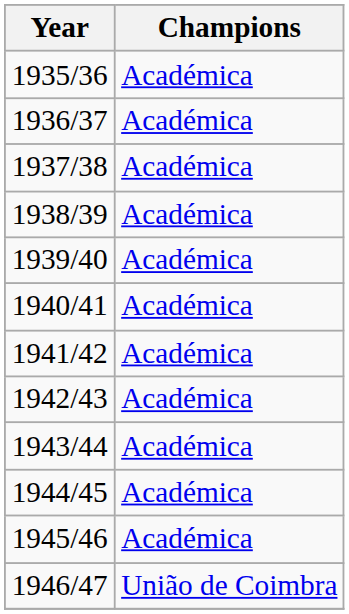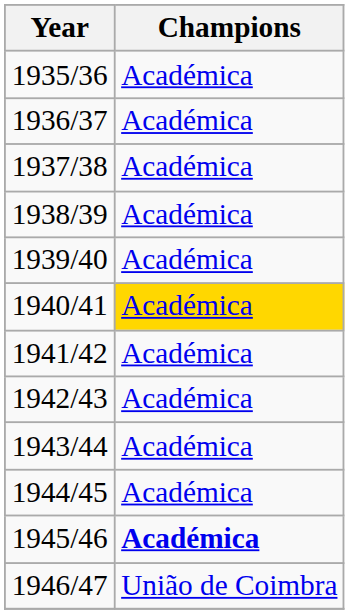(187, 306) no background -> (187, 306) gold background
(187, 538) normal -> (190, 538) bold
